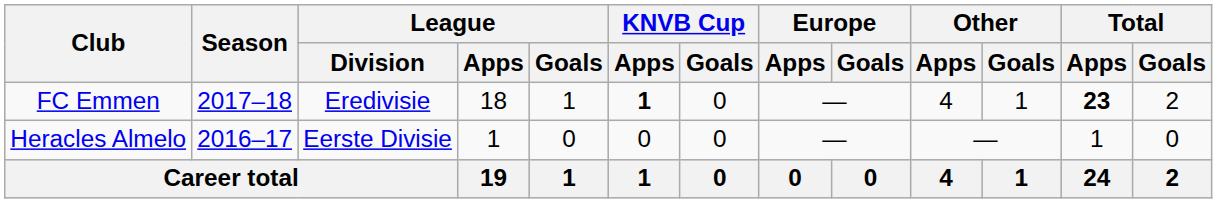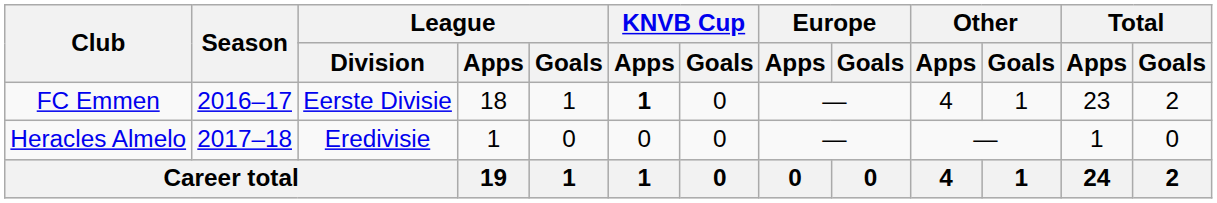(245, 100) 2017–18 -> (245, 100) 2016–17
(378, 100) Eredivisie -> (378, 100) Eerste Divisie
(1097, 100) bold -> (1097, 100) normal
(245, 139) 2016–17 -> (245, 139) 2017–18
(378, 139) Eerste Divisie -> (378, 139) Eredivisie
